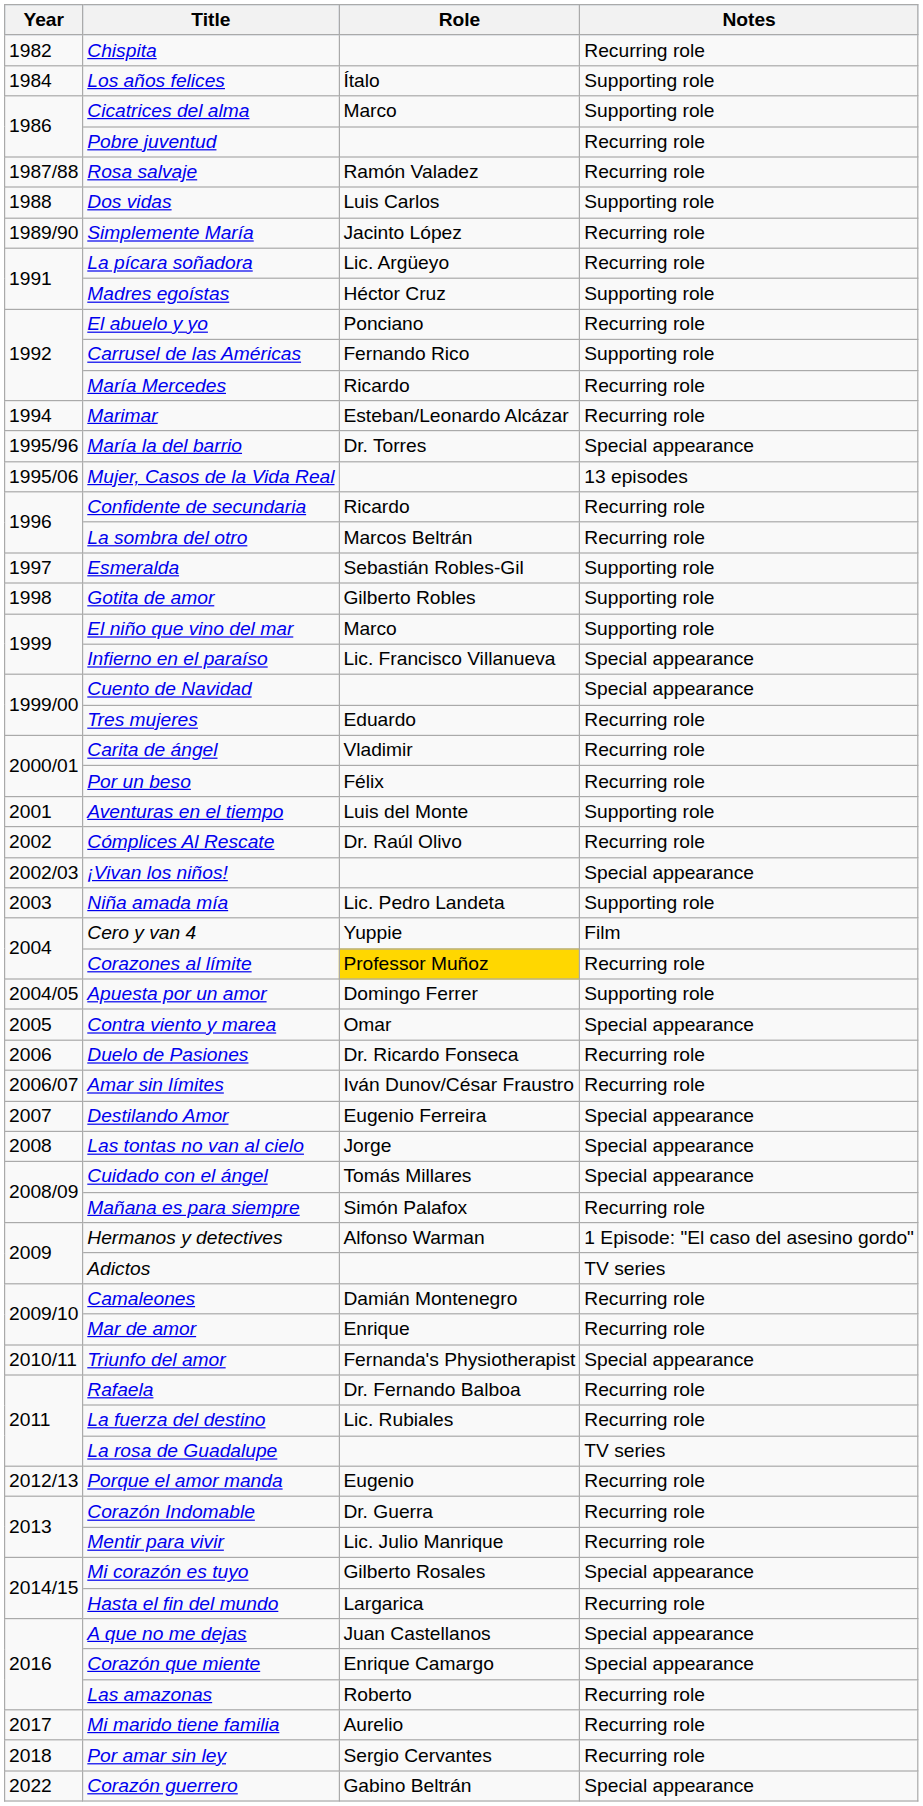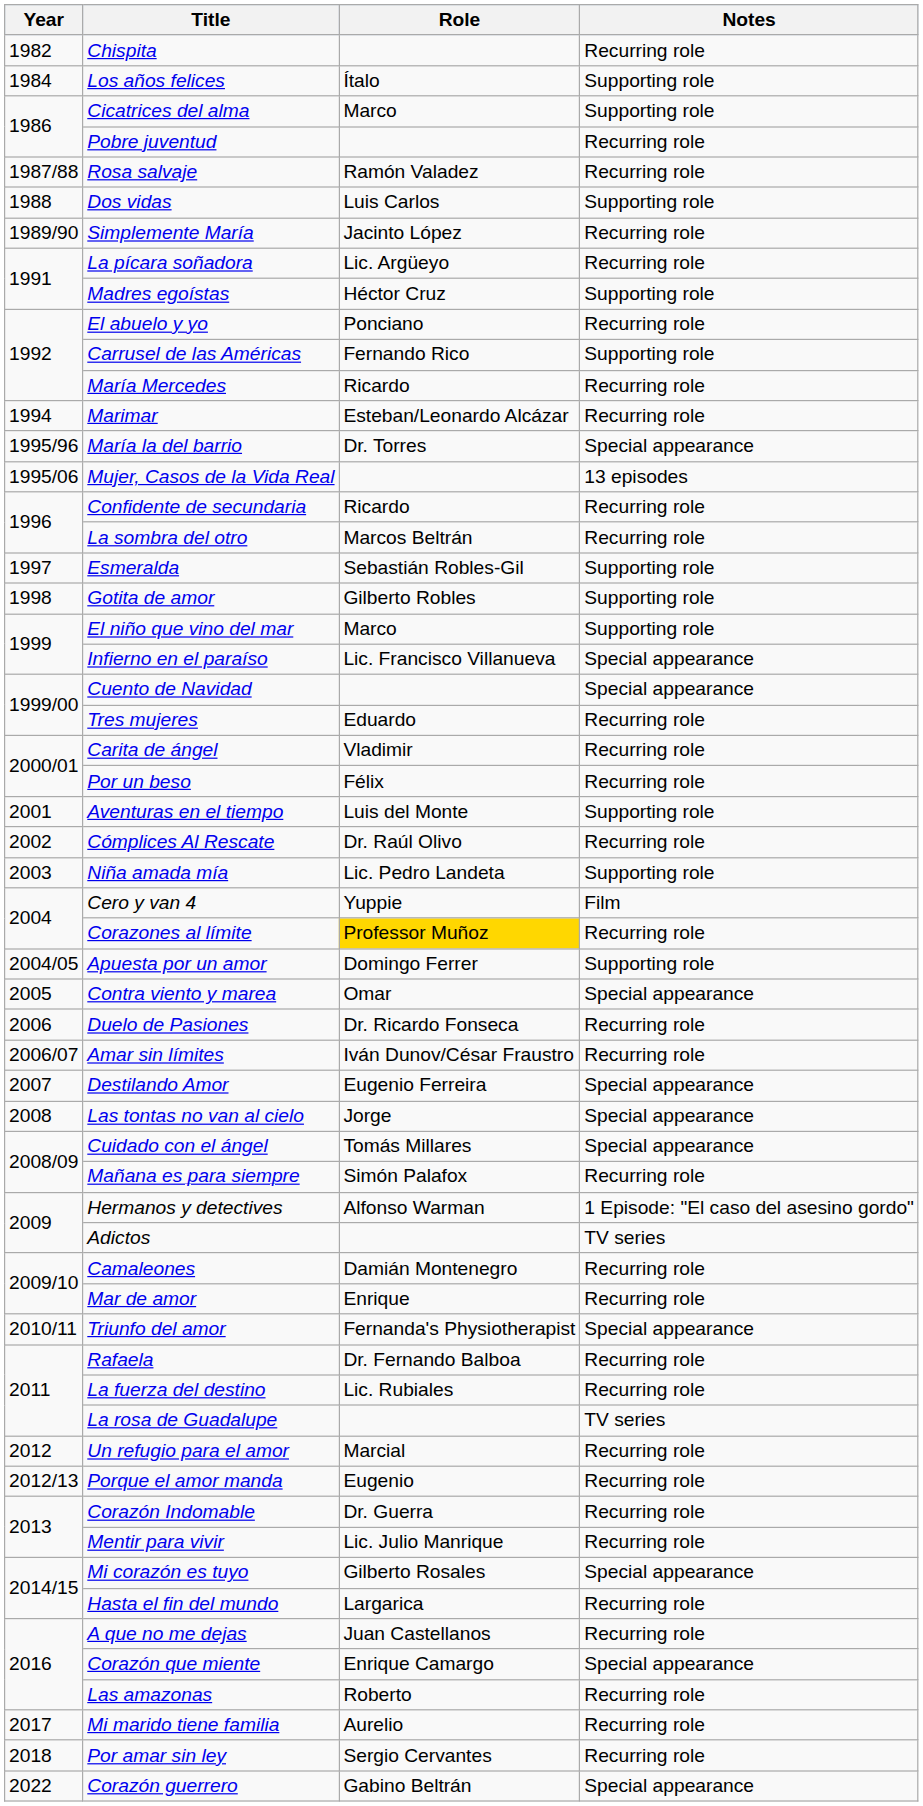- row: (158, 872)
+ row: (188, 1450)
(669, 1633) Special appearance -> (645, 1633) Recurring role
